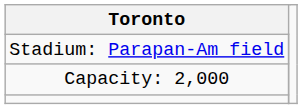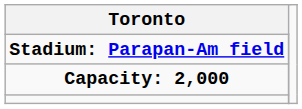(147, 50) normal -> (147, 50) bold
(147, 79) normal -> (147, 79) bold
